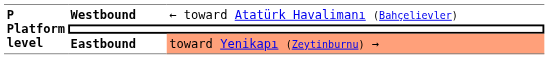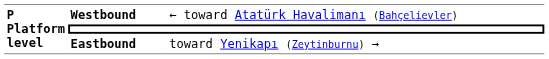(274, 44) lightsalmon background -> (274, 44) no background
